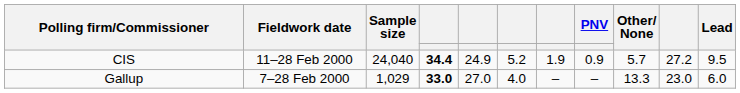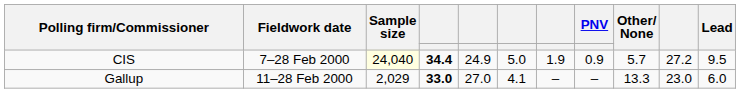(304, 60) 11–28 Feb 2000 -> (304, 60) 7–28 Feb 2000
(393, 60) no background -> (393, 60) lightyellow background
(517, 60) 5.2 -> (517, 60) 5.0
(304, 79) 7–28 Feb 2000 -> (304, 79) 11–28 Feb 2000
(393, 79) 1,029 -> (393, 79) 2,029
(517, 79) 4.0 -> (517, 79) 4.1
